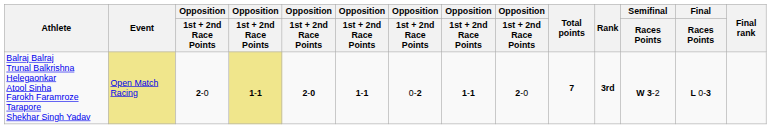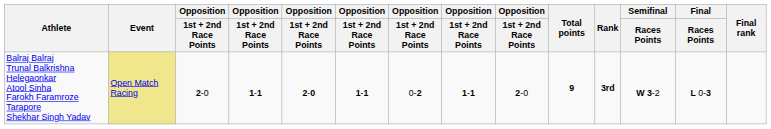(256, 93) khaki background -> (256, 93) no background
(572, 88) 7 -> (572, 88) 9
